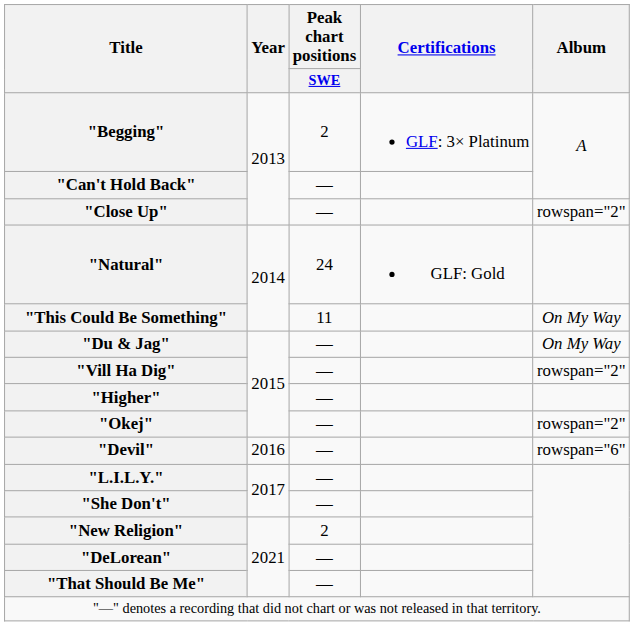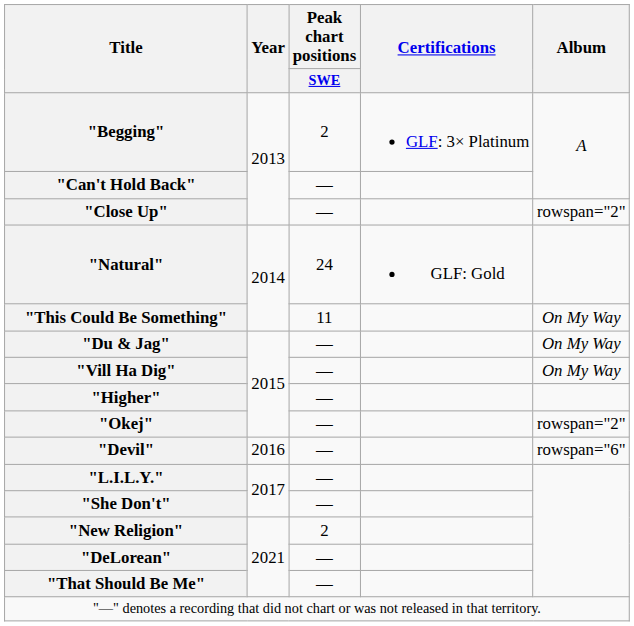(581, 370) rowspan="2" -> (581, 370) On My Way
